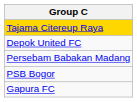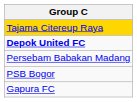(44, 43) normal -> (46, 43) bold
